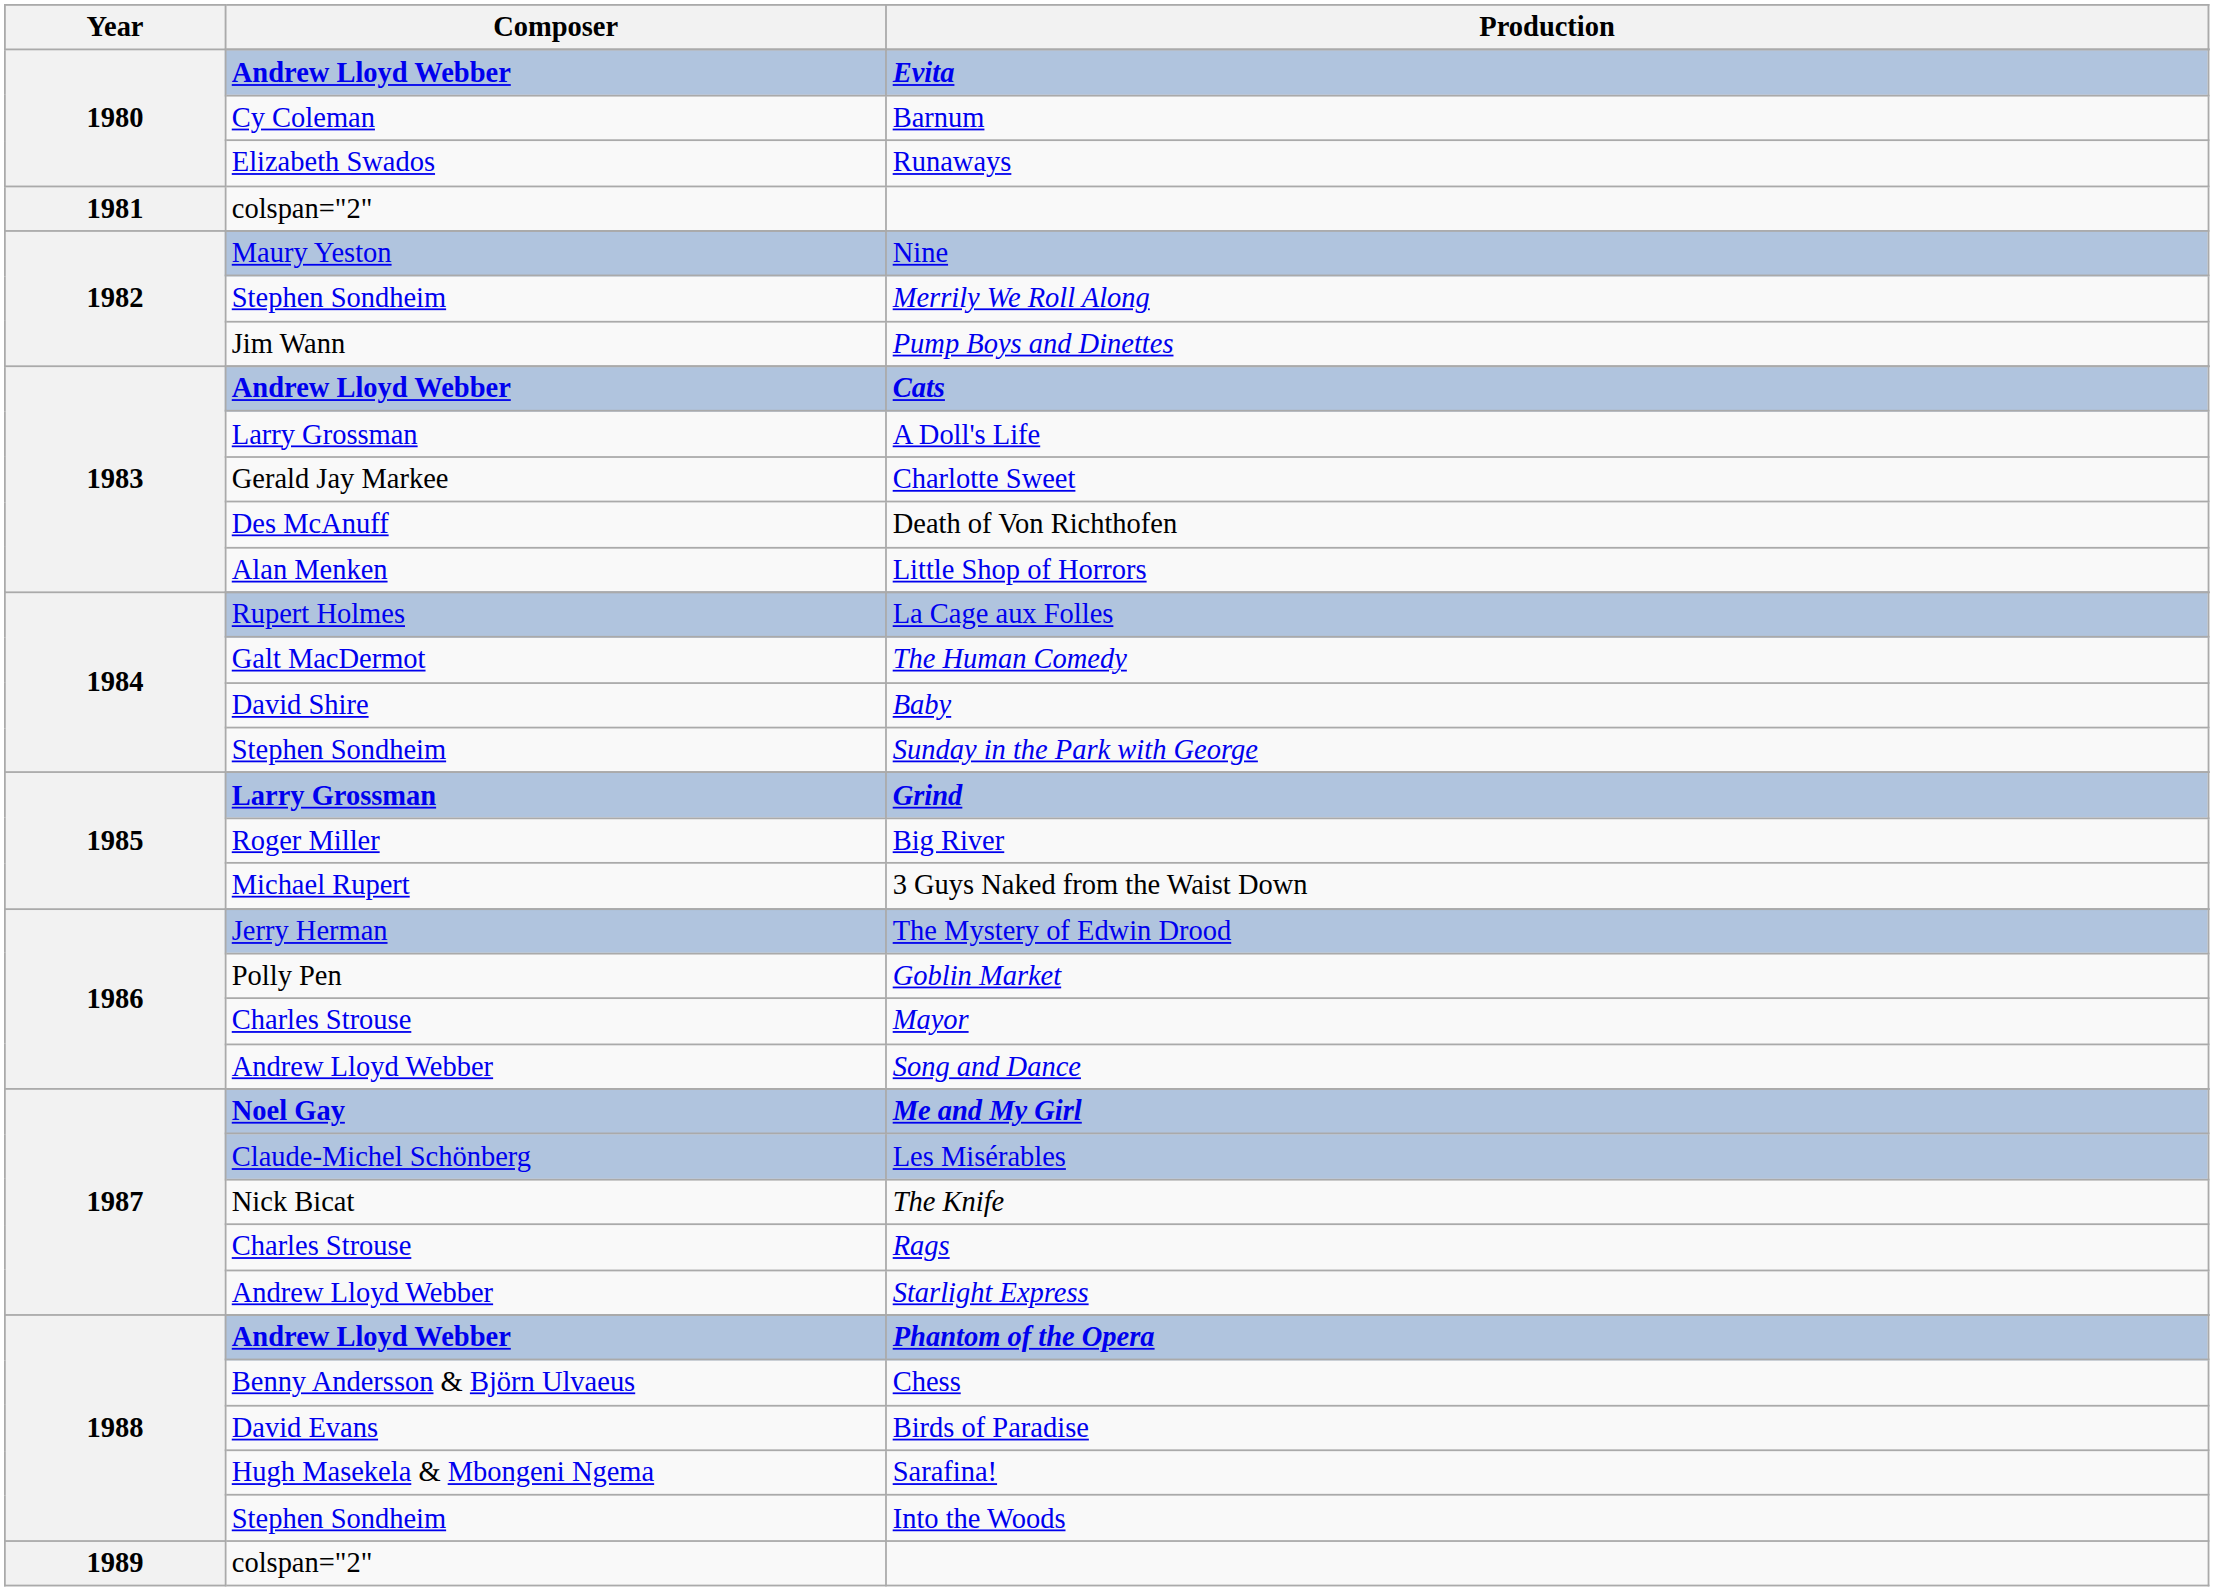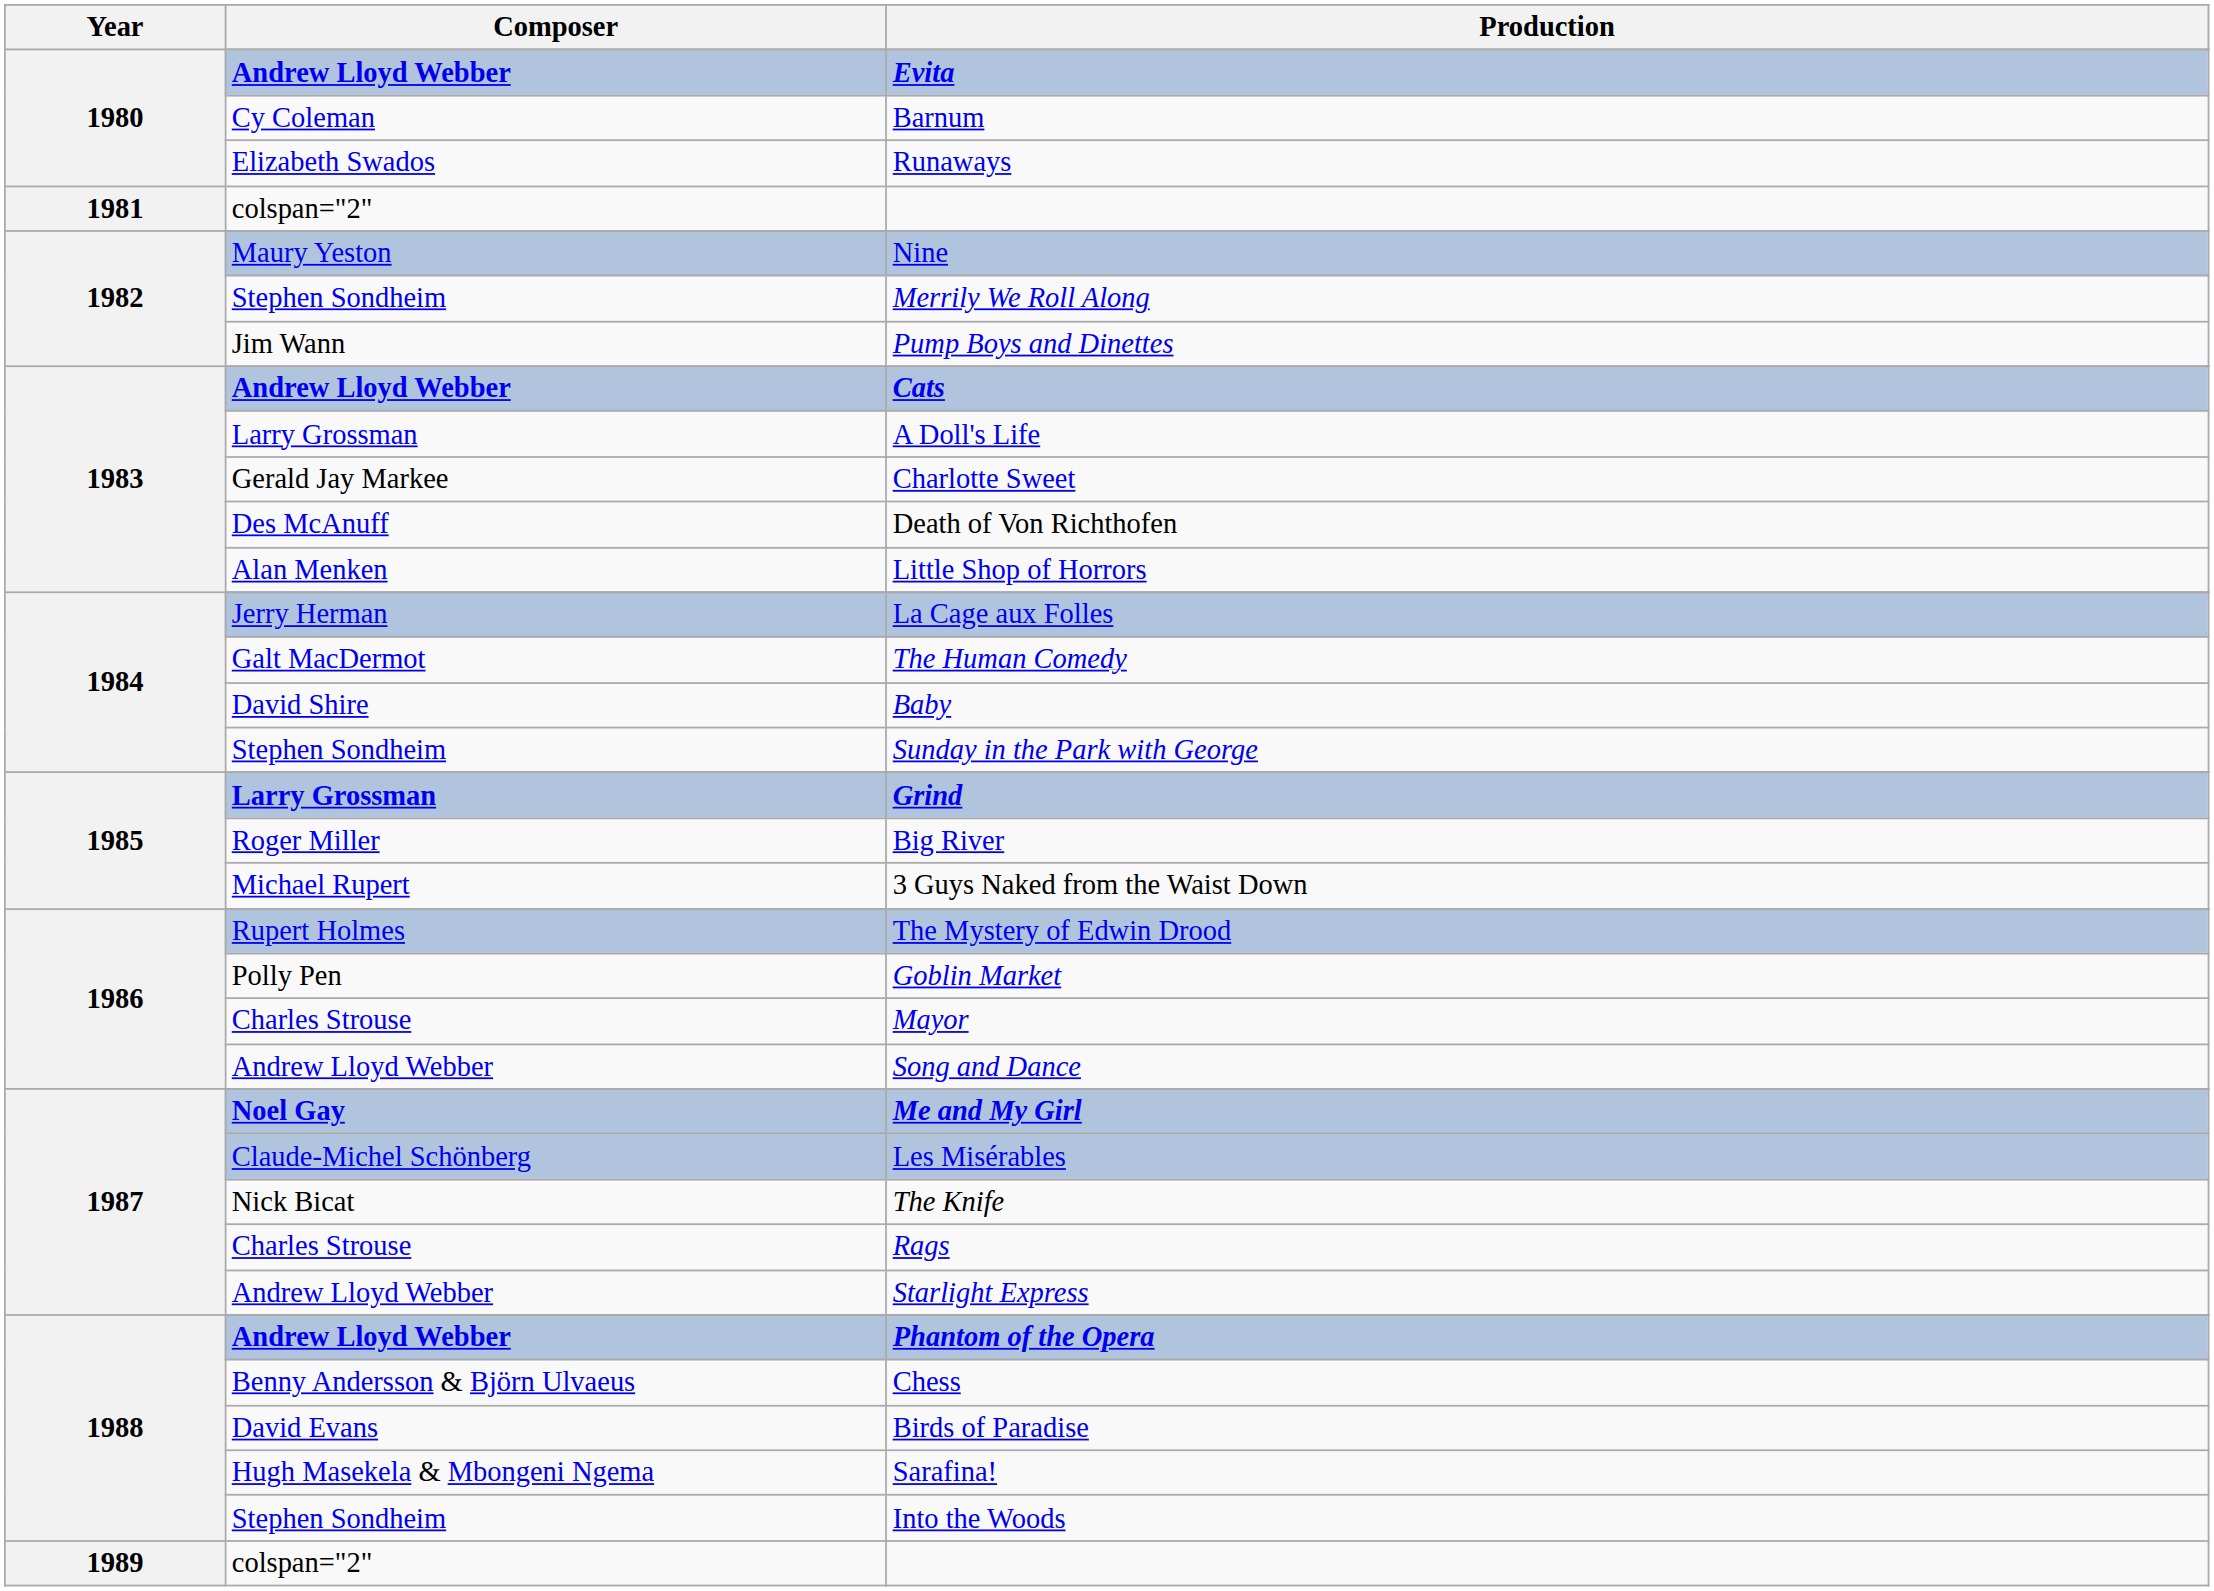(318, 614) Rupert Holmes -> (310, 614) Jerry Herman
(310, 930) Jerry Herman -> (318, 930) Rupert Holmes
